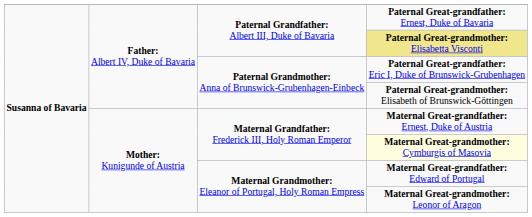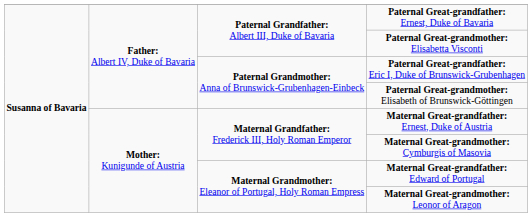(447, 43) khaki background -> (447, 43) no background
(447, 147) lightyellow background -> (447, 147) no background
